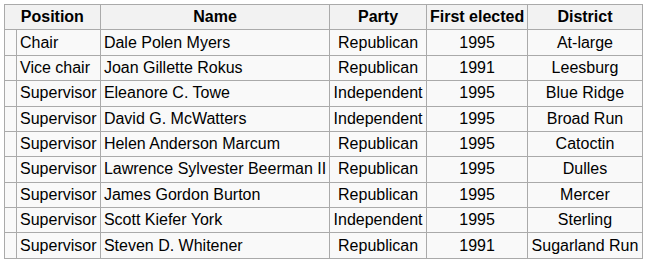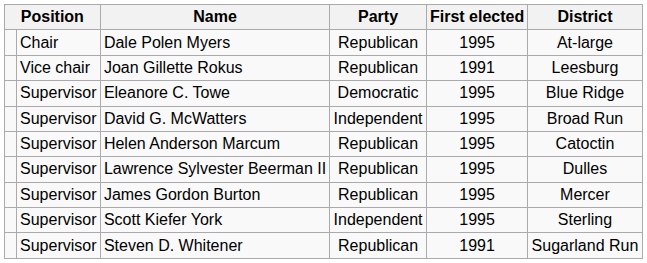(378, 93) Independent -> (378, 93) Democratic
